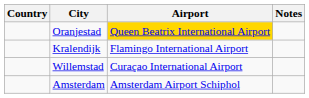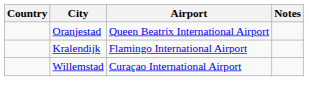(190, 31) gold background -> (189, 31) no background
- row: (79, 84)
